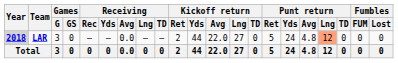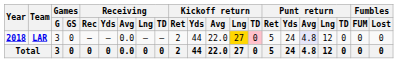(16, 38) lightgrey background -> (16, 38) no background
(239, 38) no background -> (239, 38) gold background
(255, 38) no background -> (255, 38) pink background
(309, 38) no background -> (309, 38) lavender background
(328, 38) lightsalmon background -> (328, 38) no background
